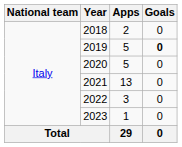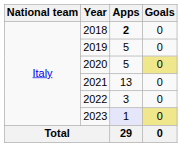(126, 30) normal -> (126, 30) bold
(160, 47) bold -> (160, 47) normal
(160, 64) no background -> (160, 64) khaki background
(126, 116) no background -> (126, 116) lavender background
(160, 116) no background -> (160, 116) khaki background
